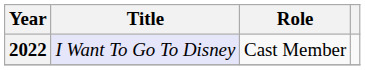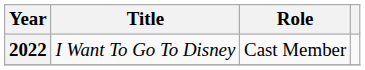(145, 49) lavender background -> (145, 49) no background
